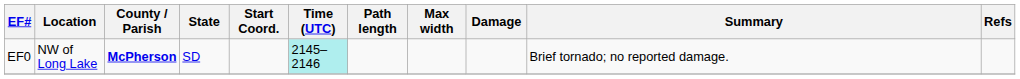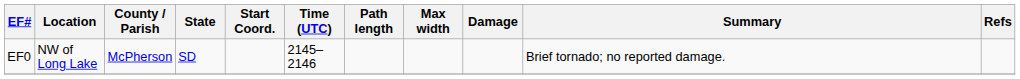(142, 56) bold -> (140, 56) normal
(309, 56) paleturquoise background -> (305, 56) no background
